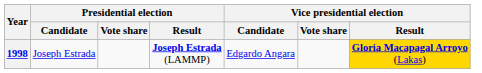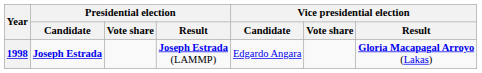(64, 54) normal -> (67, 54) bold
(410, 54) gold background -> (416, 54) no background
